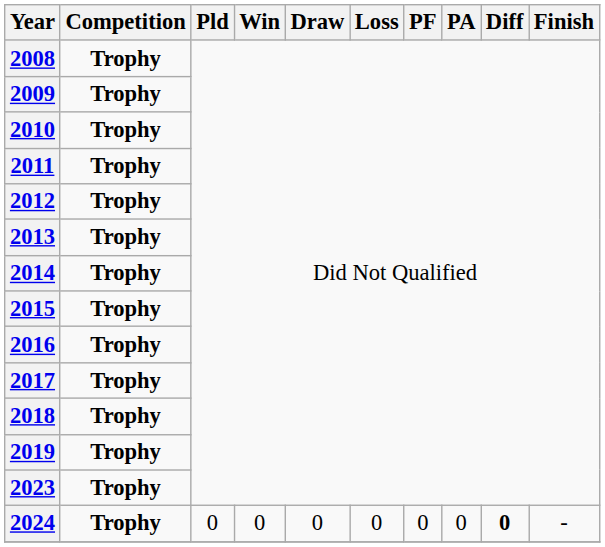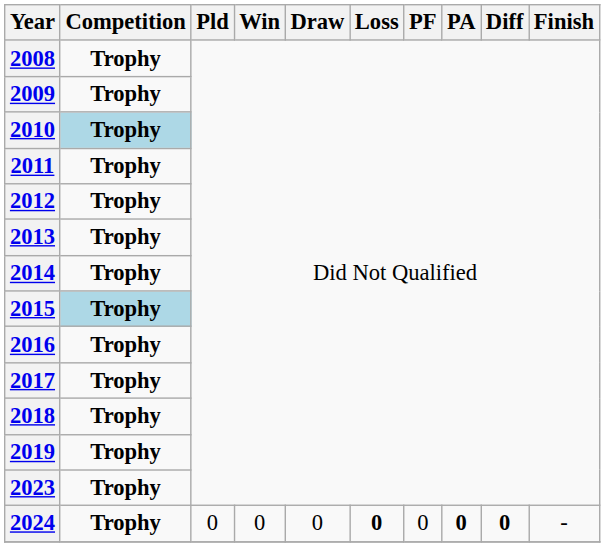(126, 129) no background -> (126, 129) lightblue background
(126, 308) no background -> (126, 308) lightblue background
(377, 523) normal -> (377, 523) bold
(461, 523) normal -> (461, 523) bold
